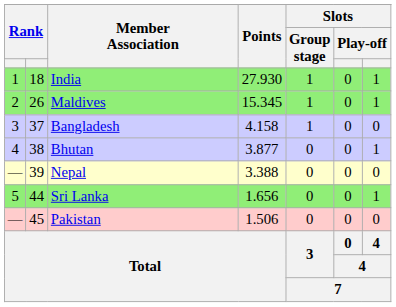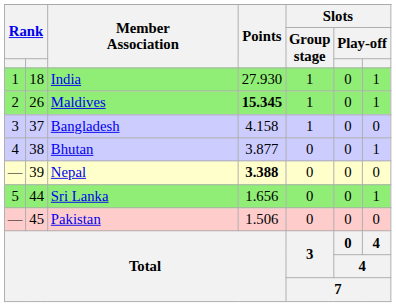(262, 102) normal -> (262, 102) bold
(262, 172) normal -> (262, 172) bold
